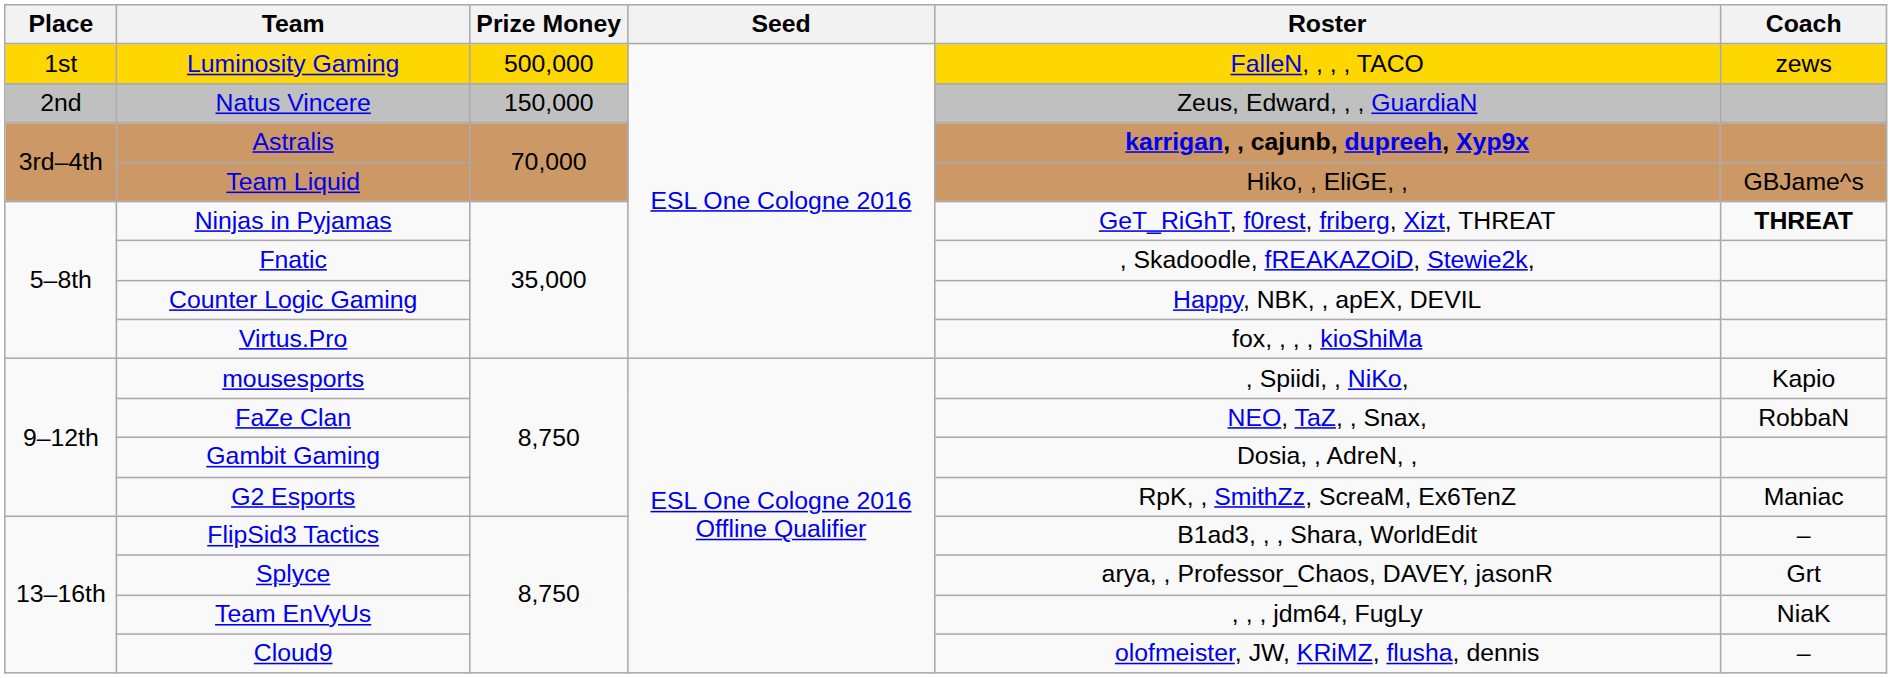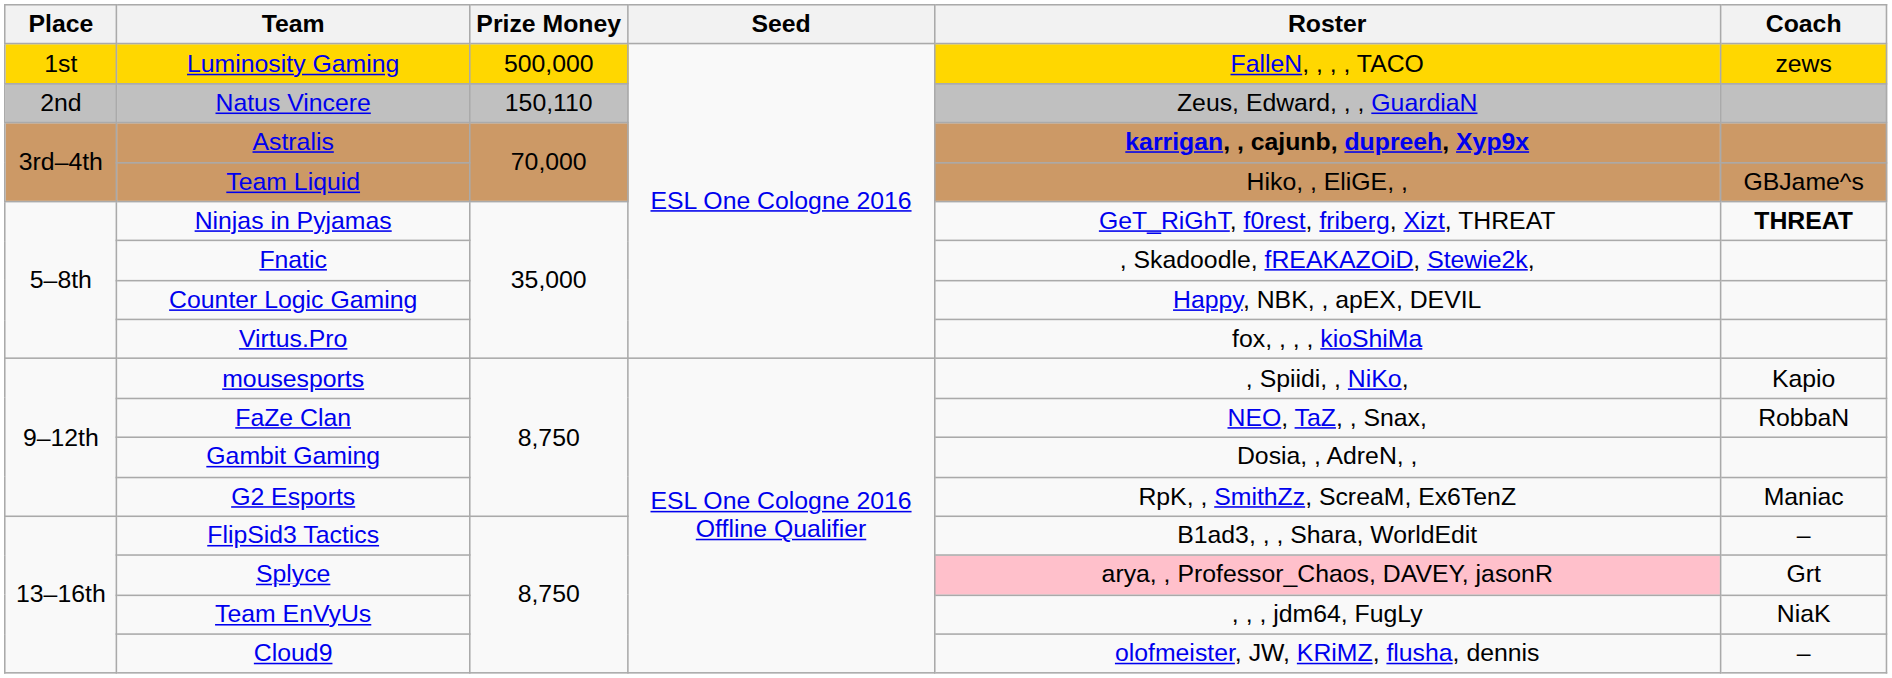(549, 102) 150,000 -> (549, 102) 150,110
(1327, 574) no background -> (1327, 574) pink background
